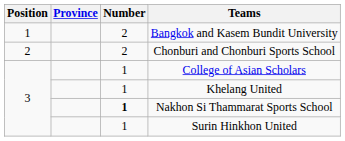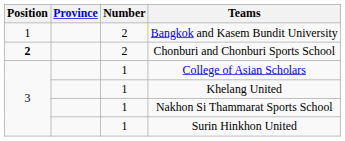(27, 51) normal -> (27, 51) bold
(124, 107) bold -> (124, 107) normal
